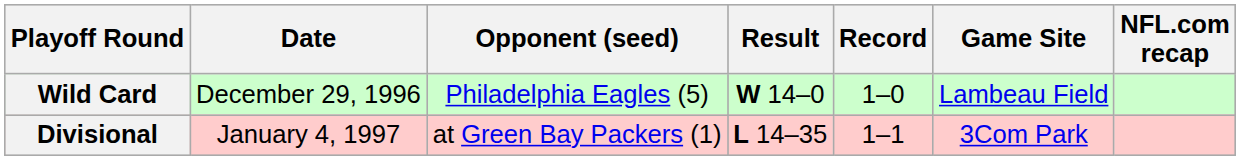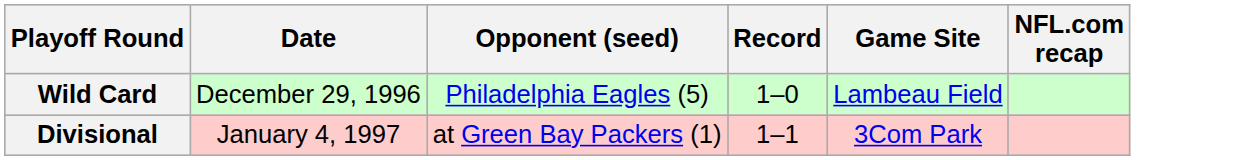- column: (780, 39)
